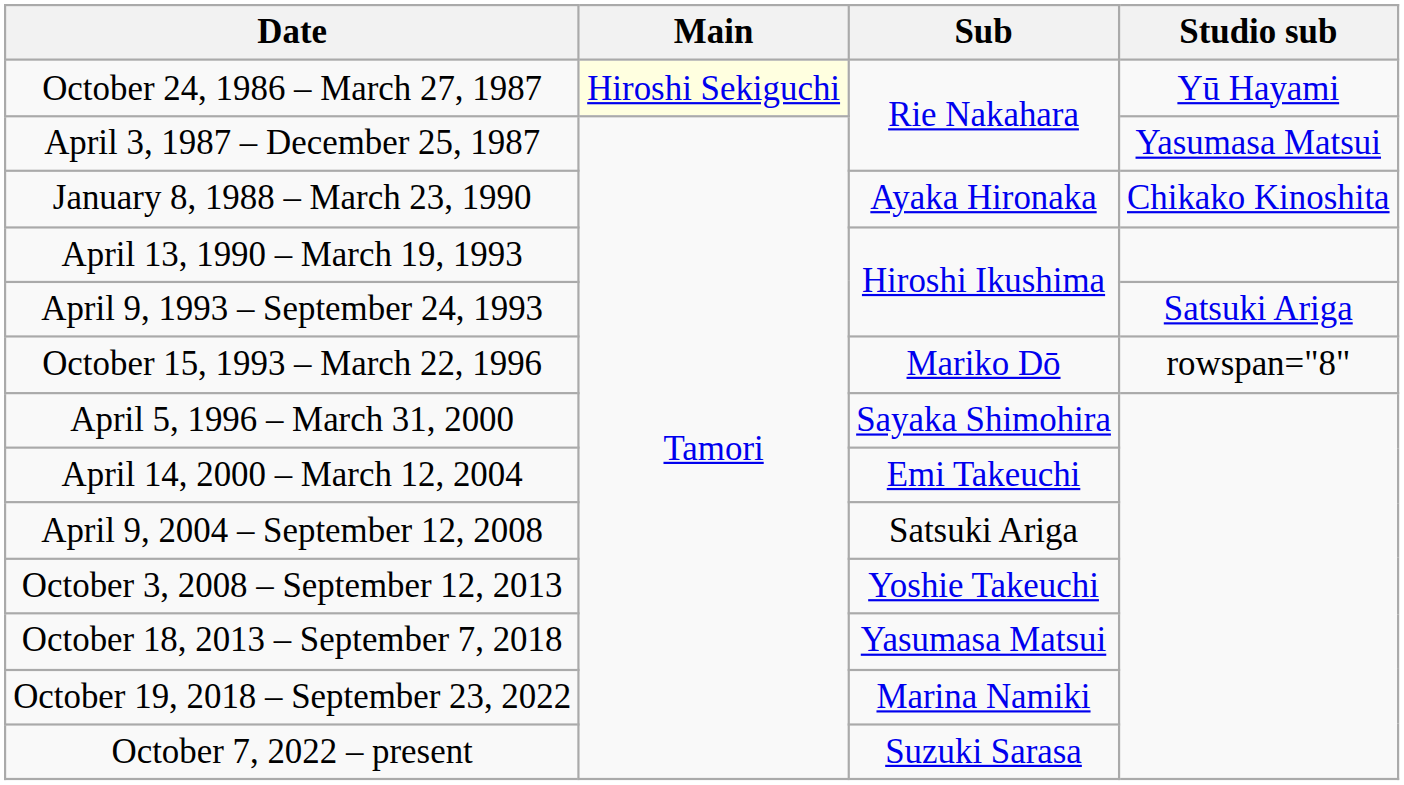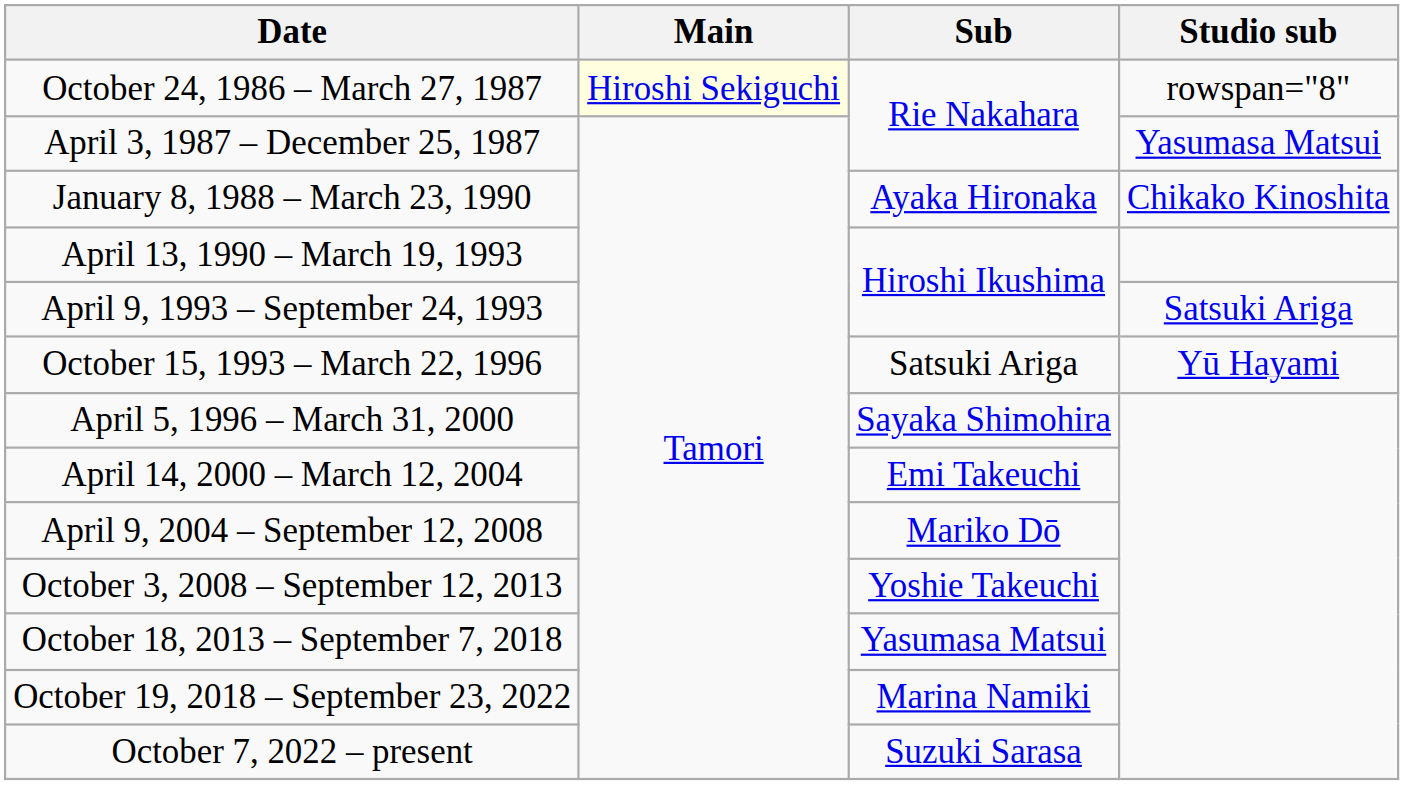(1258, 87) Yū Hayami -> (1258, 87) rowspan="8"
(984, 364) Mariko Dō -> (984, 364) Satsuki Ariga
(1258, 364) rowspan="8" -> (1258, 364) Yū Hayami
(984, 530) Satsuki Ariga -> (984, 530) Mariko Dō
